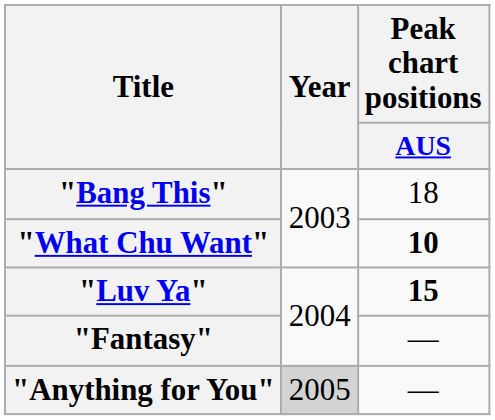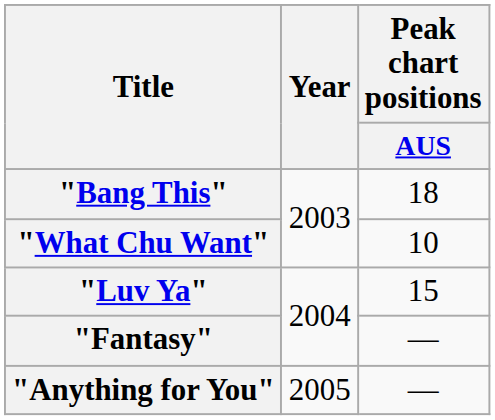(423, 242) bold -> (423, 242) normal
(423, 291) bold -> (423, 291) normal
(320, 389) lightgrey background -> (320, 389) no background
